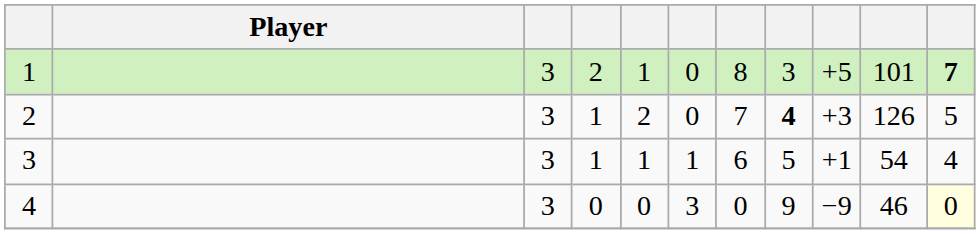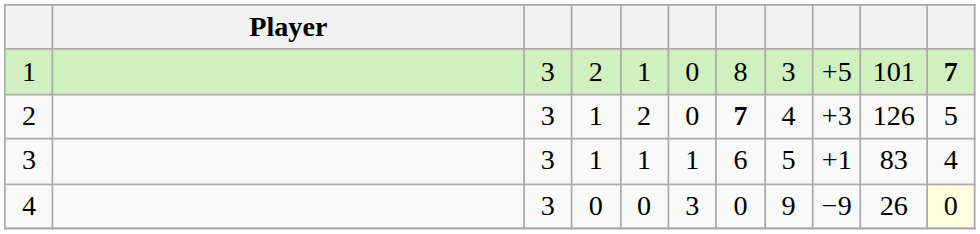(740, 116) normal -> (740, 116) bold
(789, 116) bold -> (789, 116) normal
(894, 160) 54 -> (894, 160) 83
(894, 205) 46 -> (894, 205) 26
